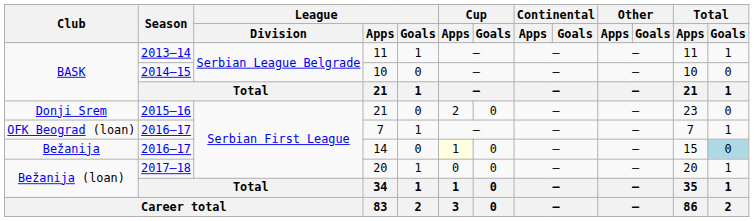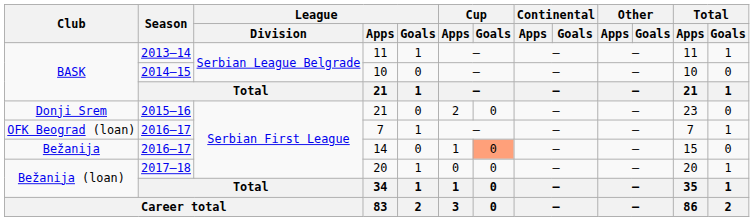(456, 149) lightyellow background -> (456, 149) no background
(493, 149) no background -> (493, 149) lightsalmon background
(728, 149) lightblue background -> (728, 149) no background
